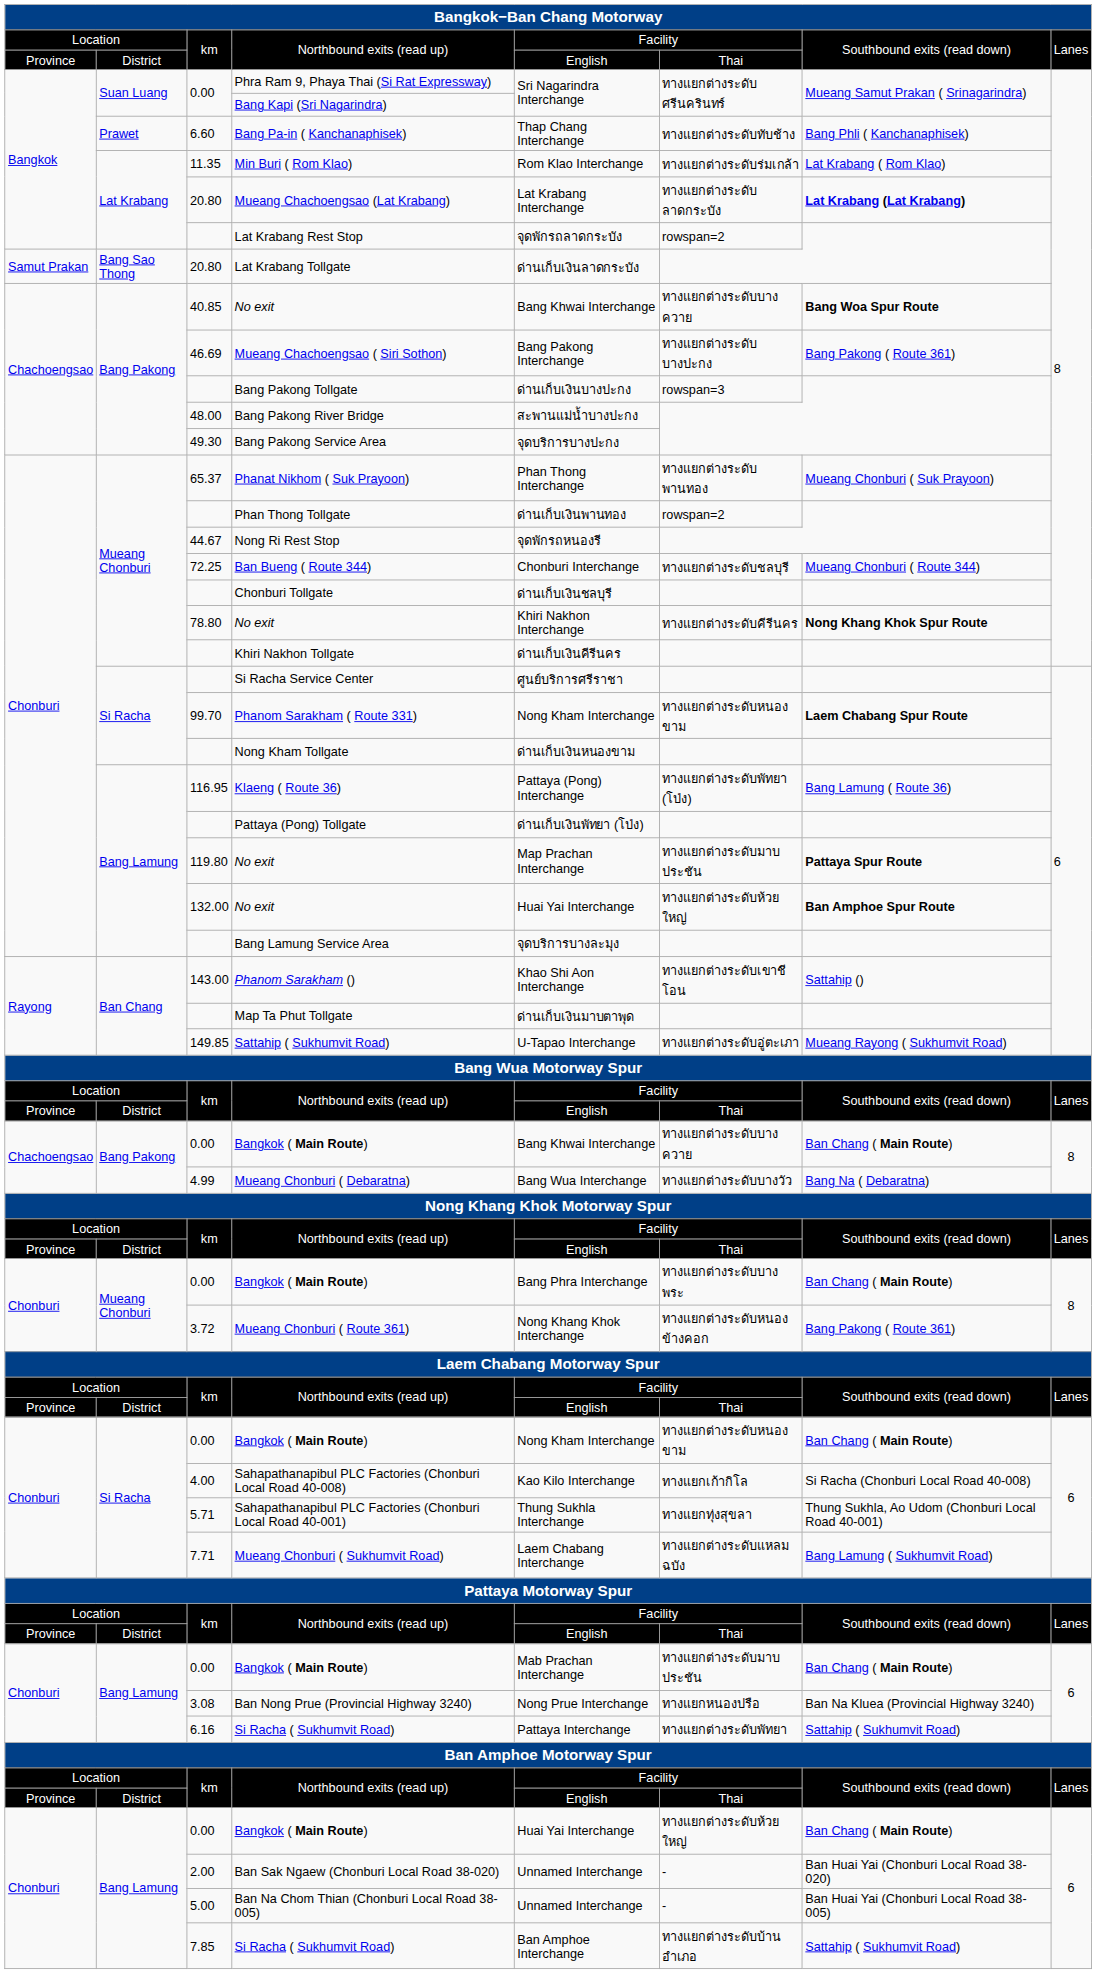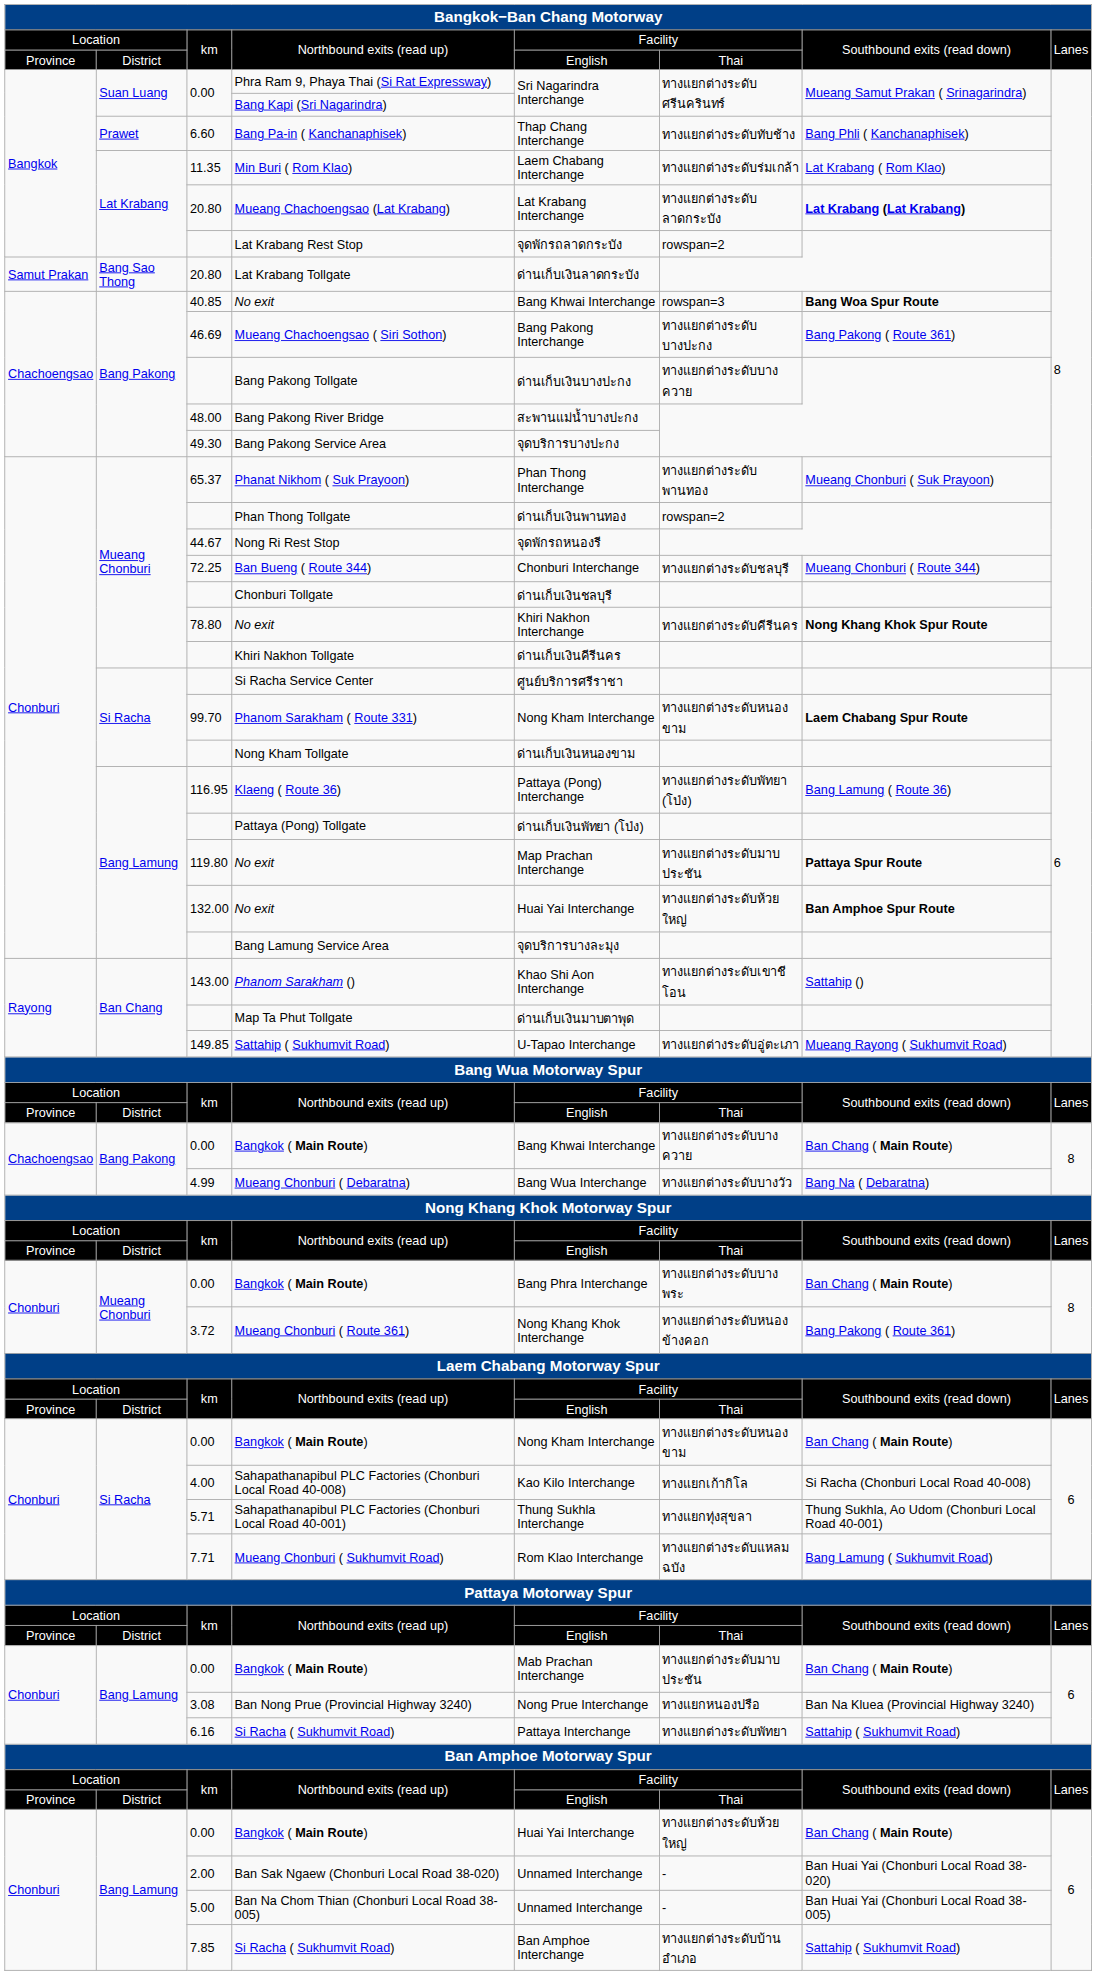(580, 164) Rom Klao Interchange -> (561, 168) Laem Chabang Interchange
(720, 307) ทางแยกต่างระดับบางควาย -> (693, 302) rowspan=3
(693, 390) rowspan=3 -> (720, 382) ทางแยกต่างระดับบางควาย
(561, 1555) Laem Chabang Interchange -> (580, 1557) Rom Klao Interchange
